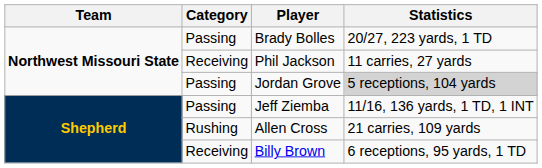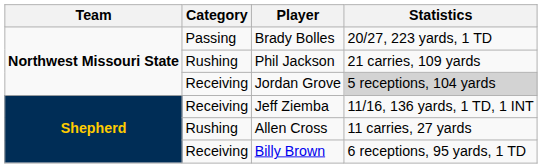(217, 61) Receiving -> (212, 61) Rushing
(410, 61) 11 carries, 27 yards -> (414, 61) 21 carries, 109 yards
(211, 83) Passing -> (217, 83) Receiving
(211, 106) Passing -> (217, 106) Receiving
(414, 128) 21 carries, 109 yards -> (410, 128) 11 carries, 27 yards
